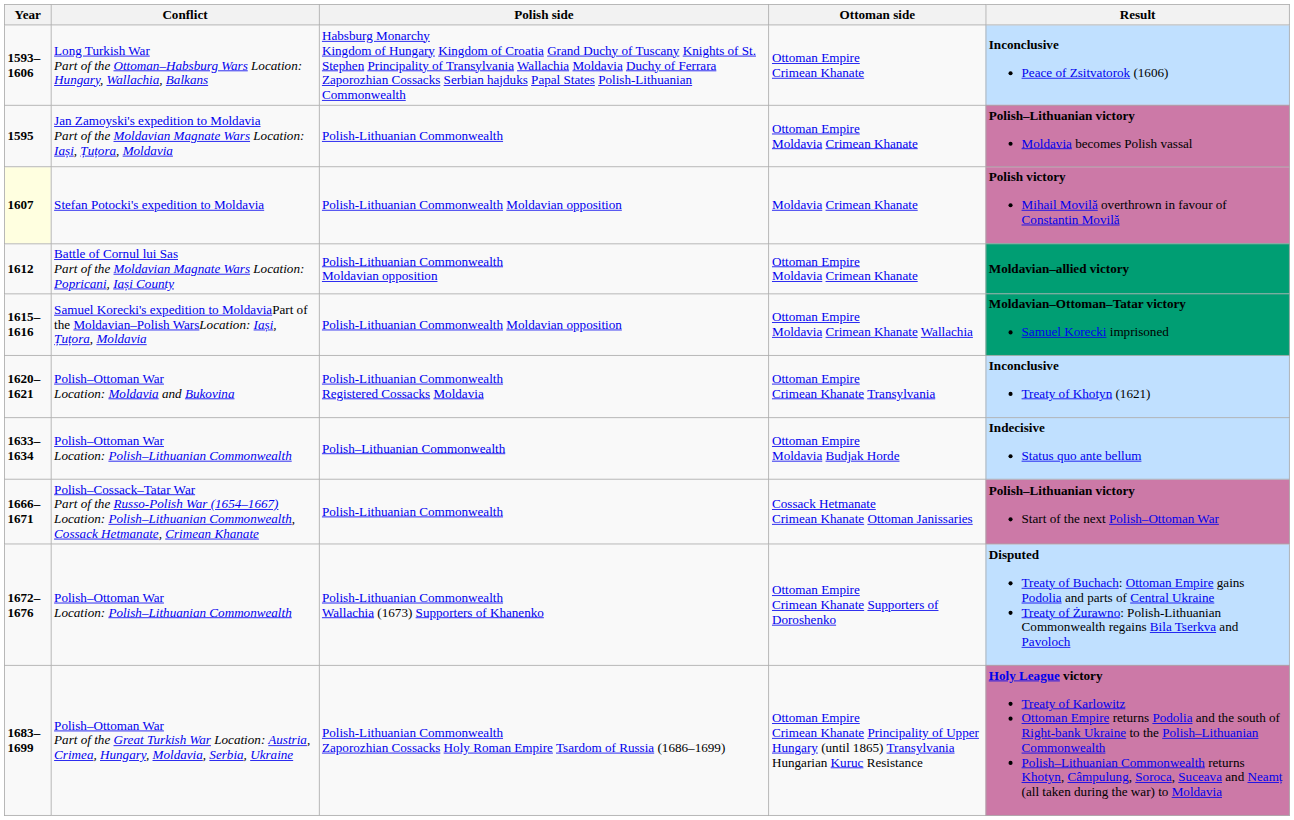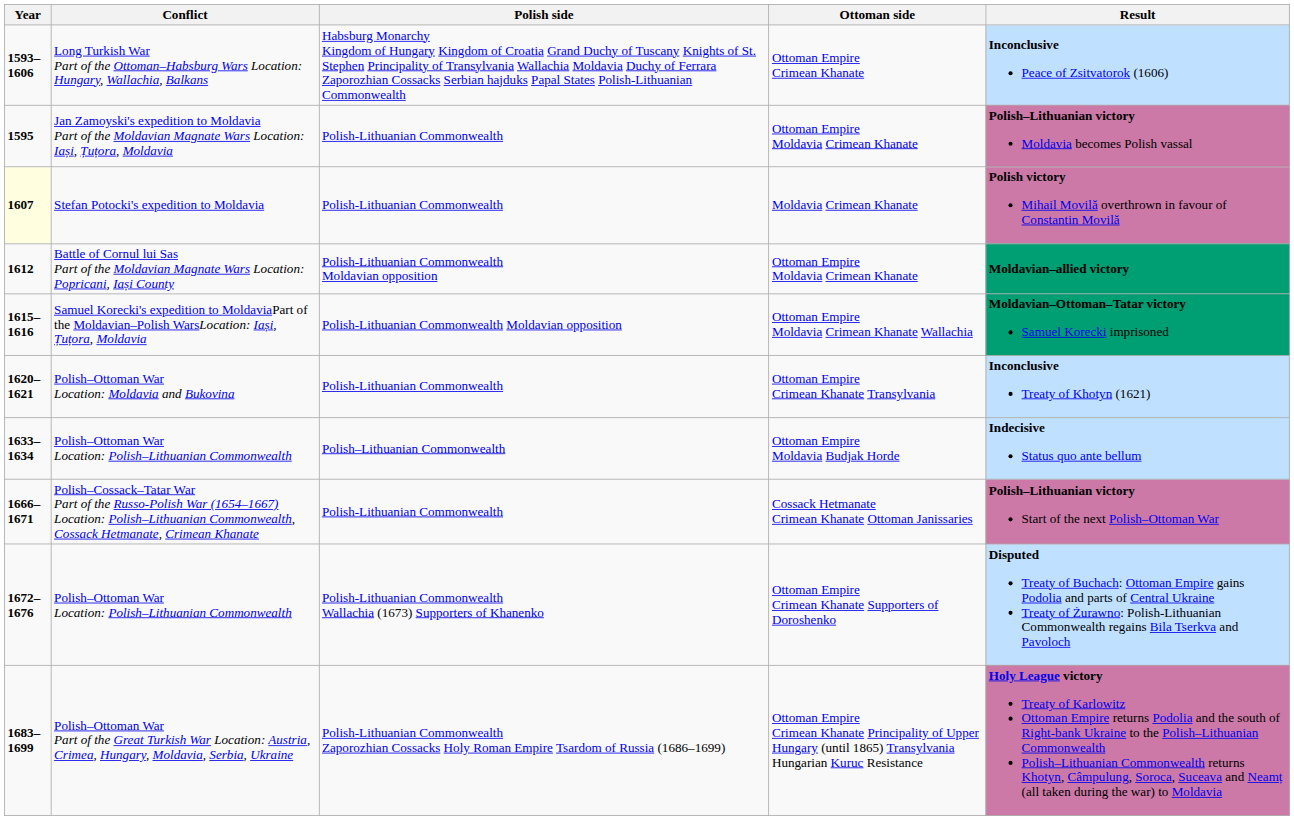(472, 205) Polish-Lithuanian Commonwealth Moldavian opposition -> (412, 205) Polish-Lithuanian Commonwealth
(412, 386) Polish-Lithuanian Commonwealth Registered Cossacks Moldavia -> (412, 386) Polish-Lithuanian Commonwealth
